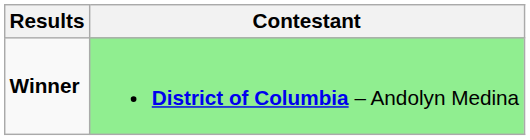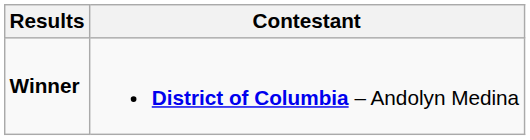(307, 98) lightgreen background -> (307, 98) no background
